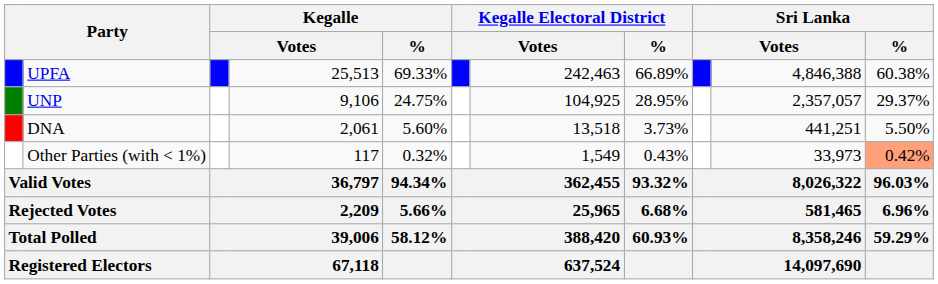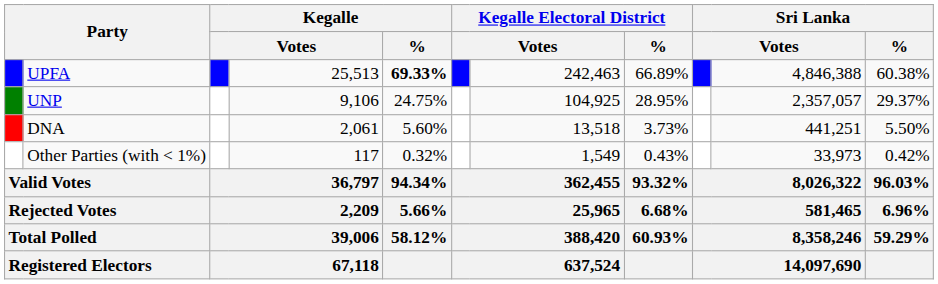(421, 73) normal -> (419, 73) bold
(907, 155) lightsalmon background -> (907, 155) no background
